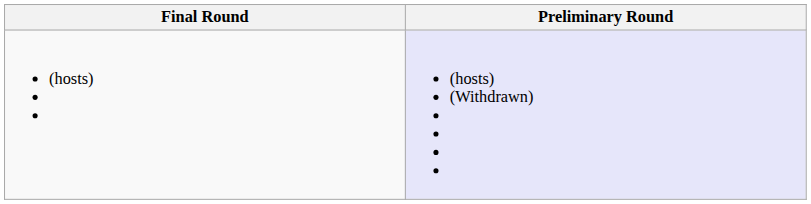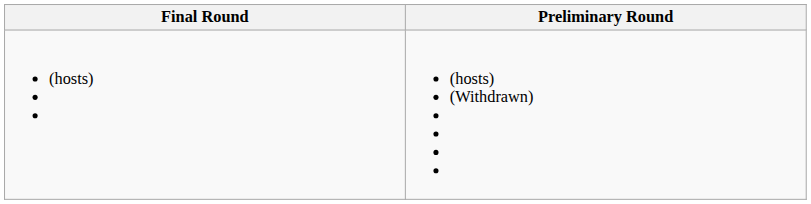(606, 124) lavender background -> (606, 124) no background
